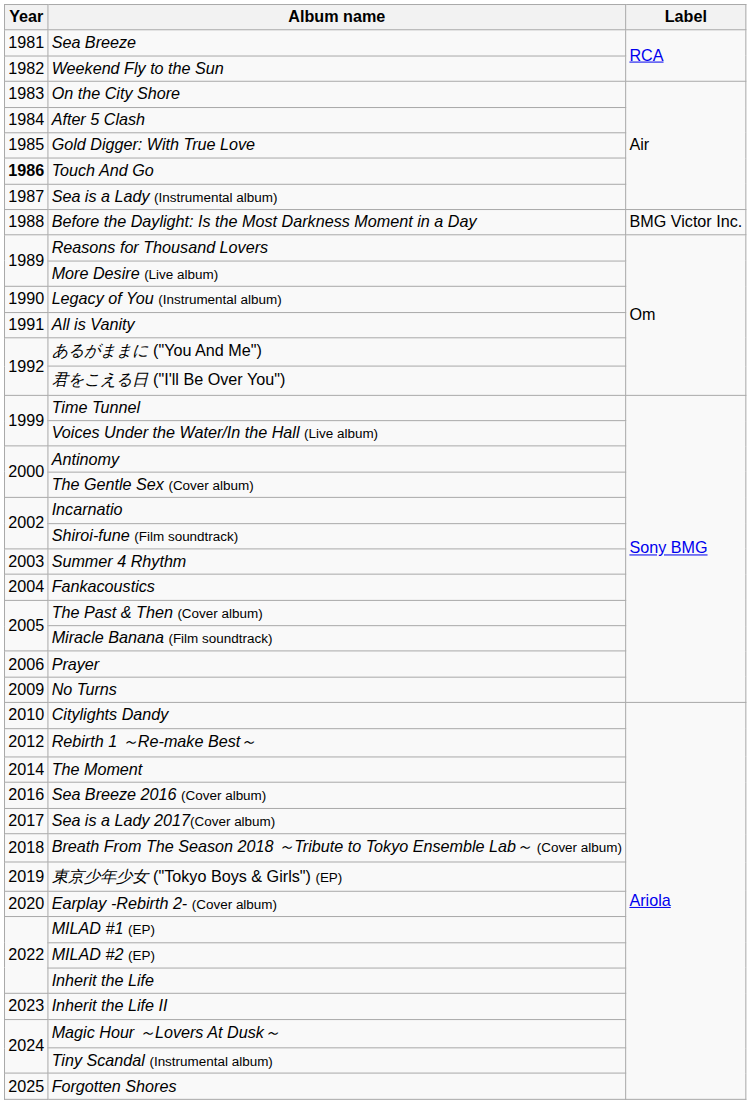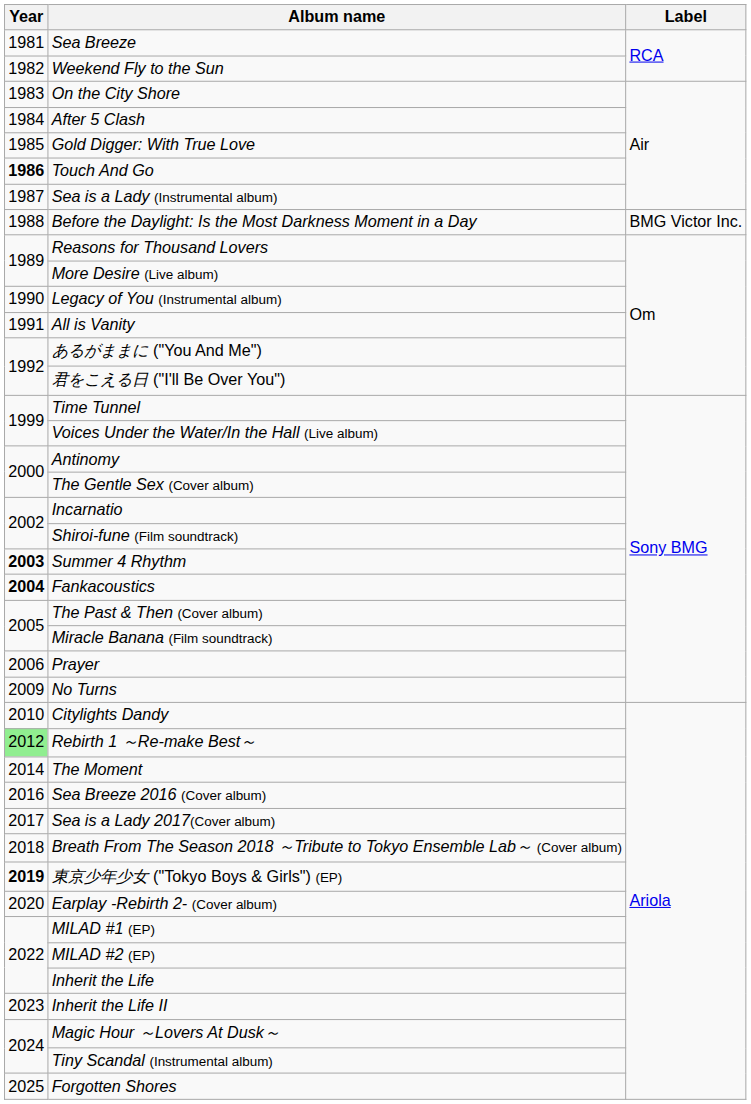(26, 561) normal -> (26, 561) bold
(26, 587) normal -> (26, 587) bold
(26, 742) no background -> (26, 742) lightgreen background
(26, 876) normal -> (26, 876) bold
